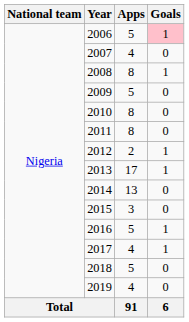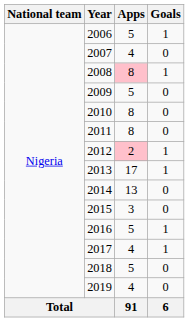(166, 33) pink background -> (166, 33) no background
(131, 72) no background -> (131, 72) pink background
(131, 151) no background -> (131, 151) pink background
